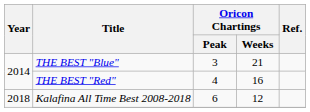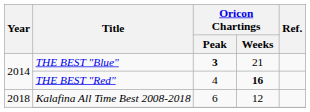(215, 62) normal -> (215, 62) bold
(258, 80) normal -> (258, 80) bold
